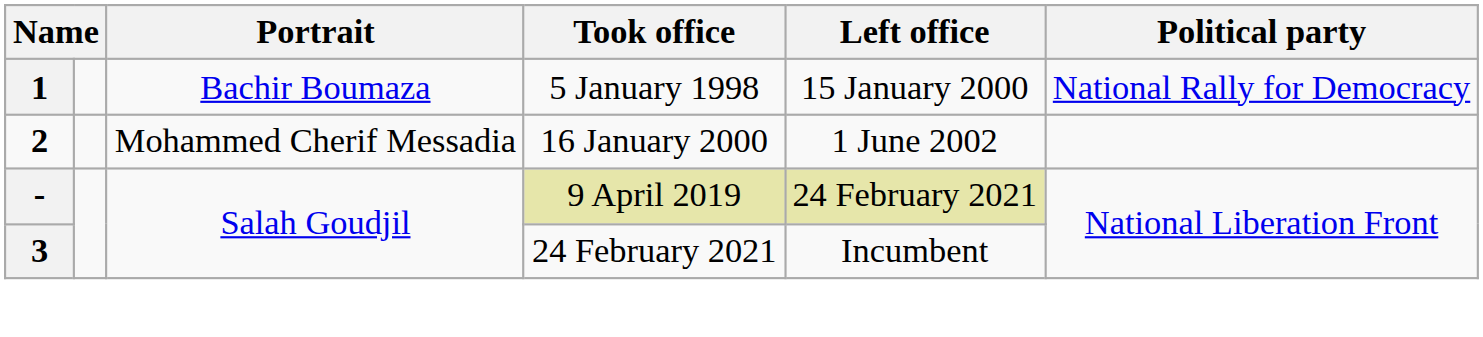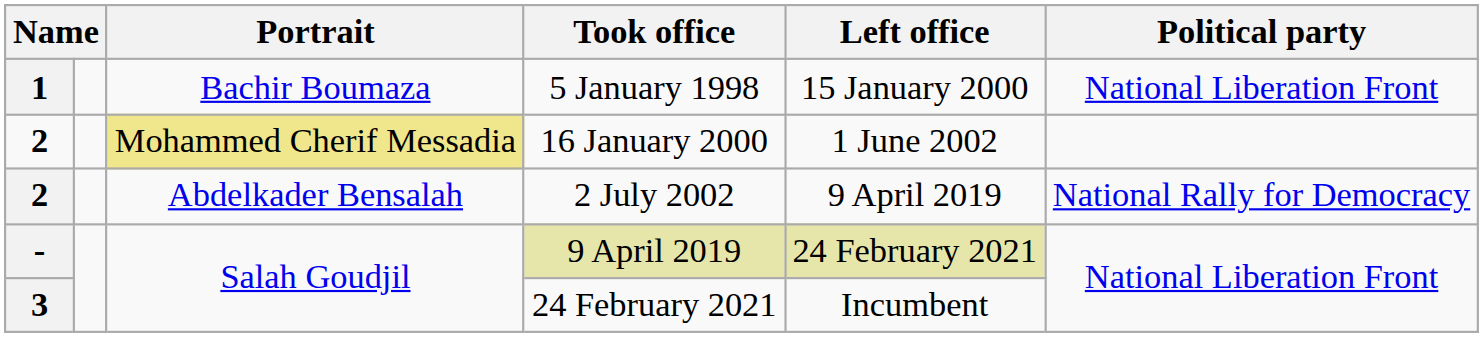(1262, 86) National Rally for Democracy -> (1262, 86) National Liberation Front
(315, 140) no background -> (315, 140) khaki background
+ row: (654, 195)
